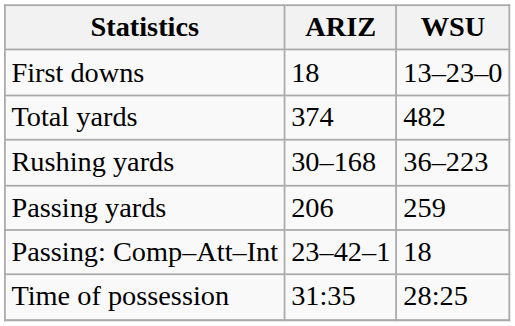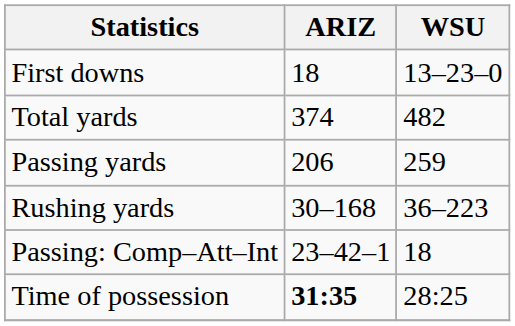rows swapped: (93, 162) <-> (89, 206)
(323, 296) normal -> (324, 296) bold
